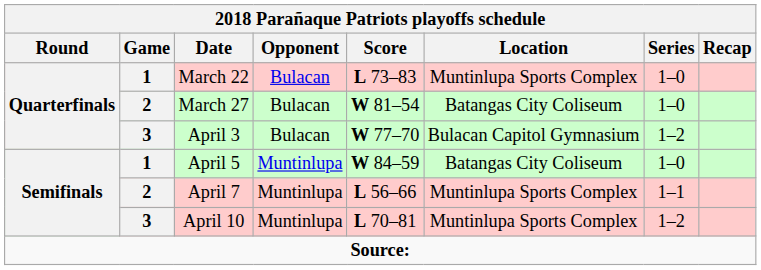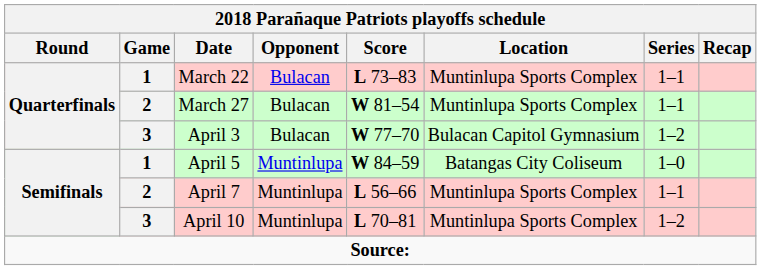(671, 76) 1–0 -> (671, 76) 1–1
(534, 105) Batangas City Coliseum -> (534, 105) Muntinlupa Sports Complex
(671, 105) 1–0 -> (671, 105) 1–1
